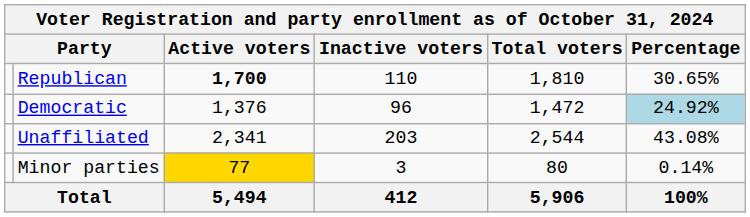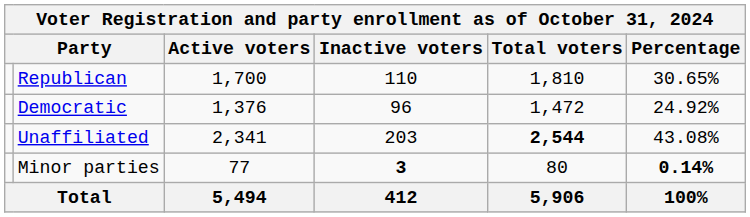(239, 79) bold -> (239, 79) normal
(686, 109) lightblue background -> (686, 109) no background
(557, 138) normal -> (557, 138) bold
(239, 168) gold background -> (239, 168) no background
(401, 168) normal -> (401, 168) bold
(686, 168) normal -> (686, 168) bold
